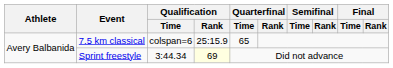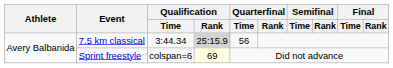(171, 41) colspan=6 -> (171, 41) 3:44.34
(212, 41) no background -> (212, 41) lightgrey background
(244, 41) 65 -> (244, 41) 56
(171, 56) 3:44.34 -> (171, 56) colspan=6
